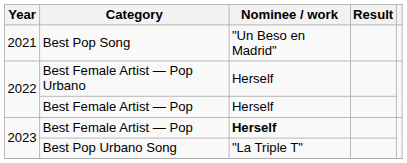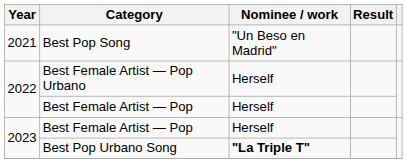(254, 127) bold -> (253, 127) normal
(267, 148) normal -> (271, 148) bold
